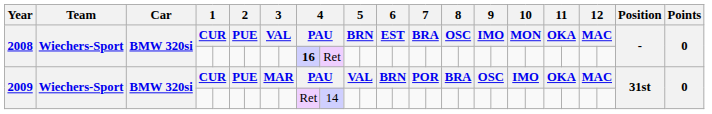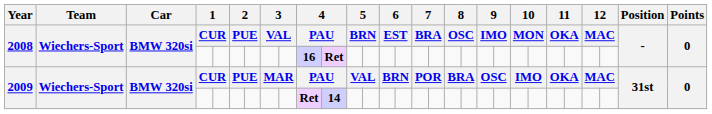(332, 56) normal -> (334, 56) bold
(308, 97) normal -> (309, 97) bold
(332, 97) normal -> (334, 97) bold
